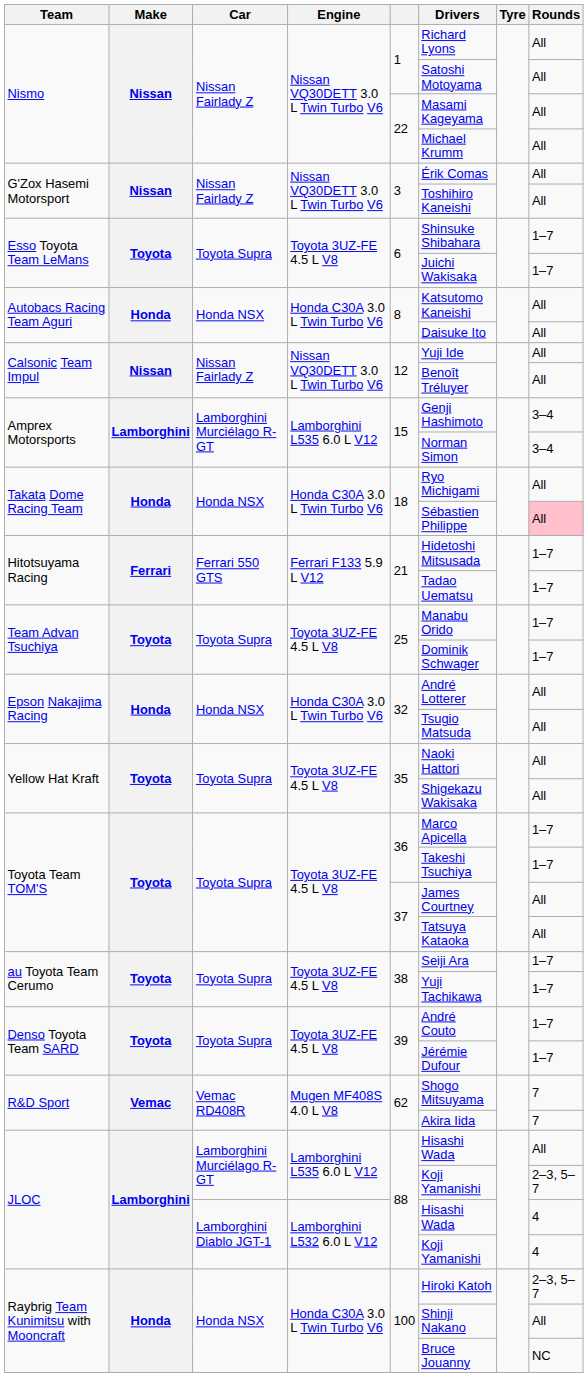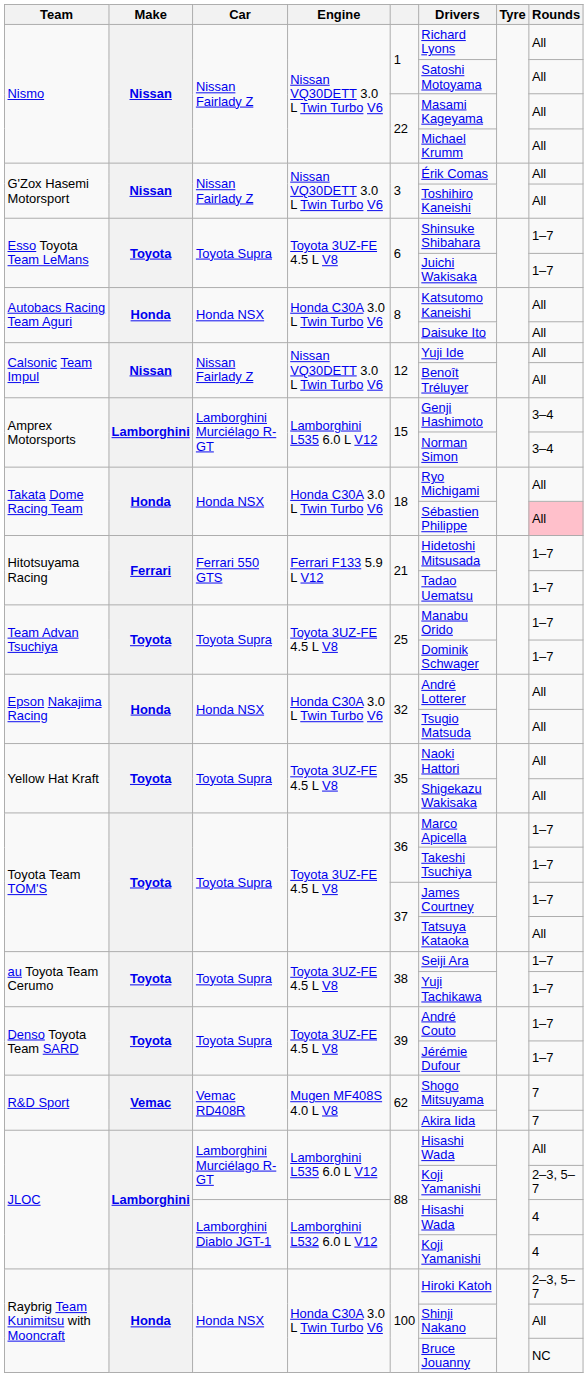(539, 899) All -> (543, 899) 1–7
